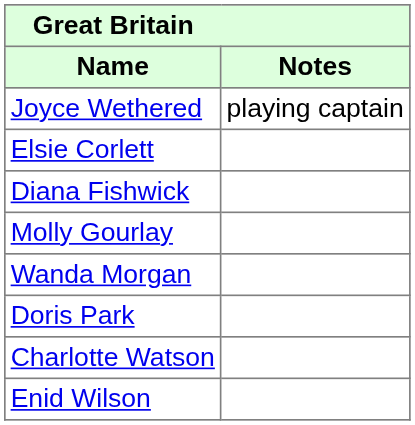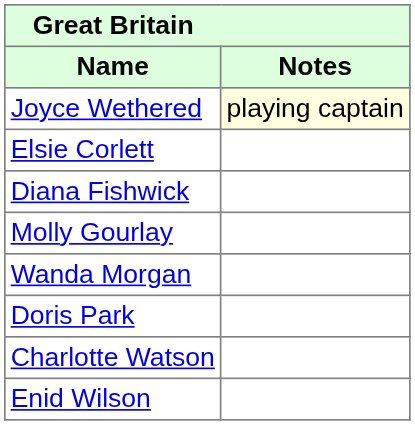(315, 108) no background -> (315, 108) lightyellow background
